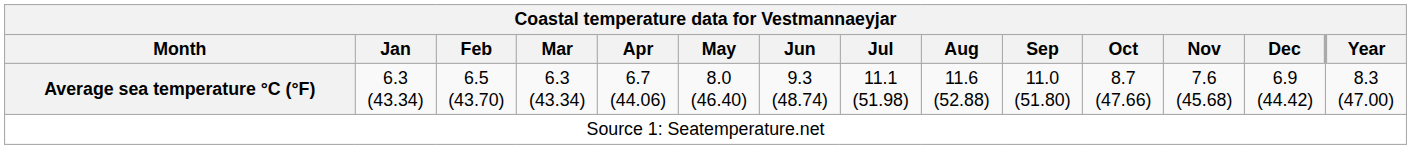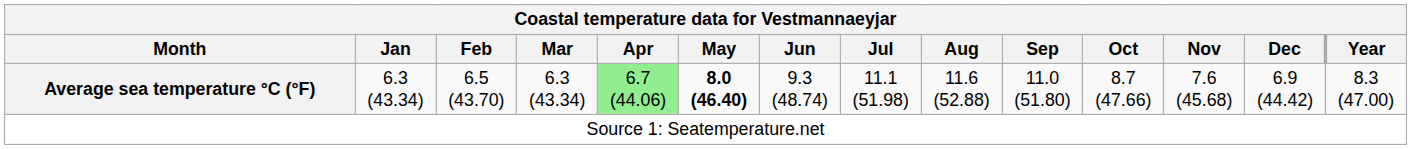(638, 89) no background -> (638, 89) lightgreen background
(719, 89) normal -> (719, 89) bold
